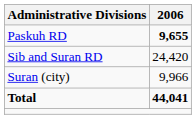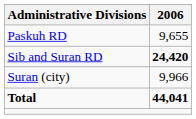(174, 35) bold -> (174, 35) normal
(170, 56) normal -> (170, 56) bold
